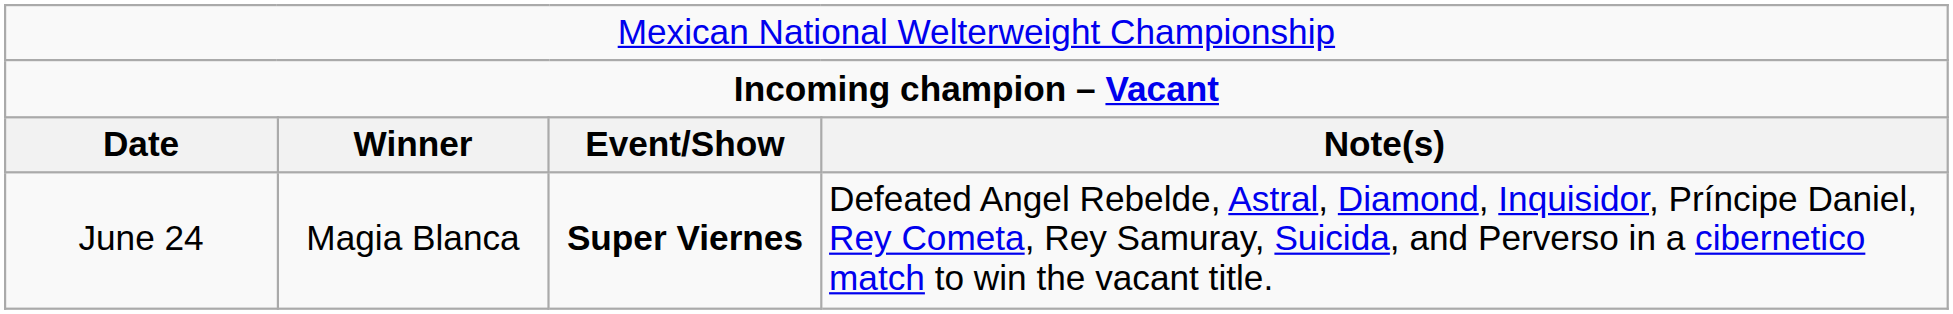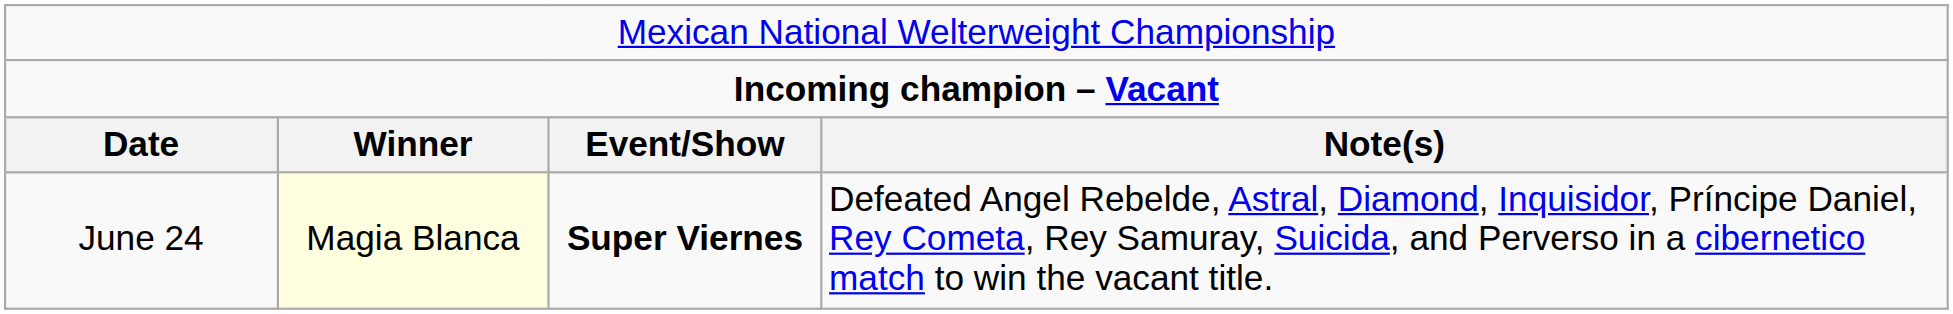(413, 239) no background -> (413, 239) lightyellow background
